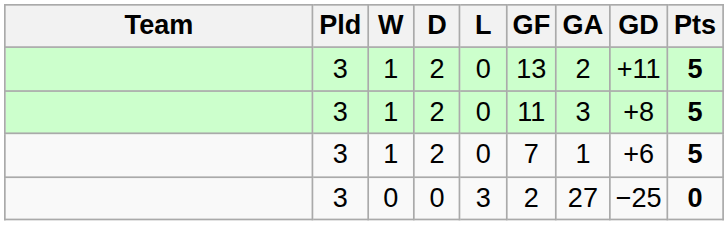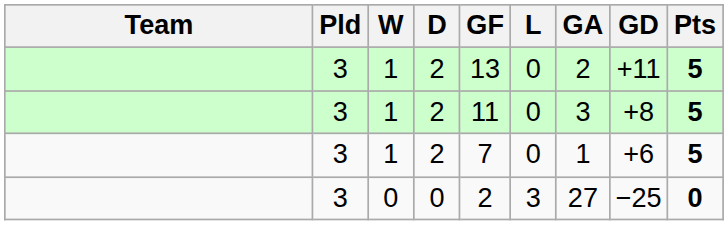columns swapped: (483, 25) <-> (531, 25)
